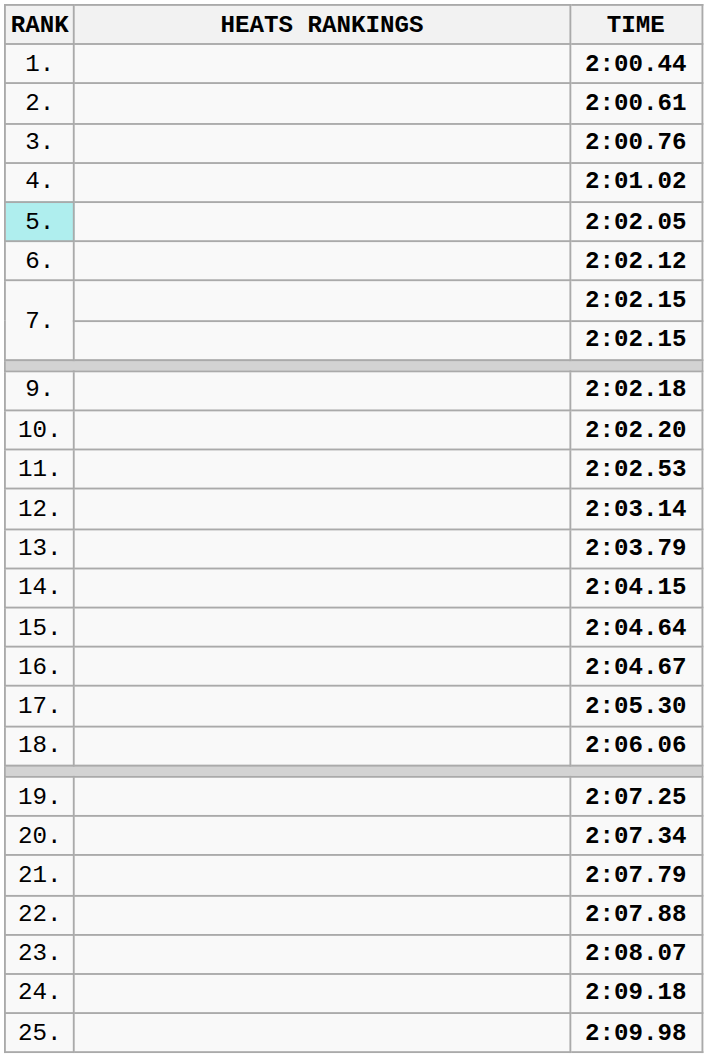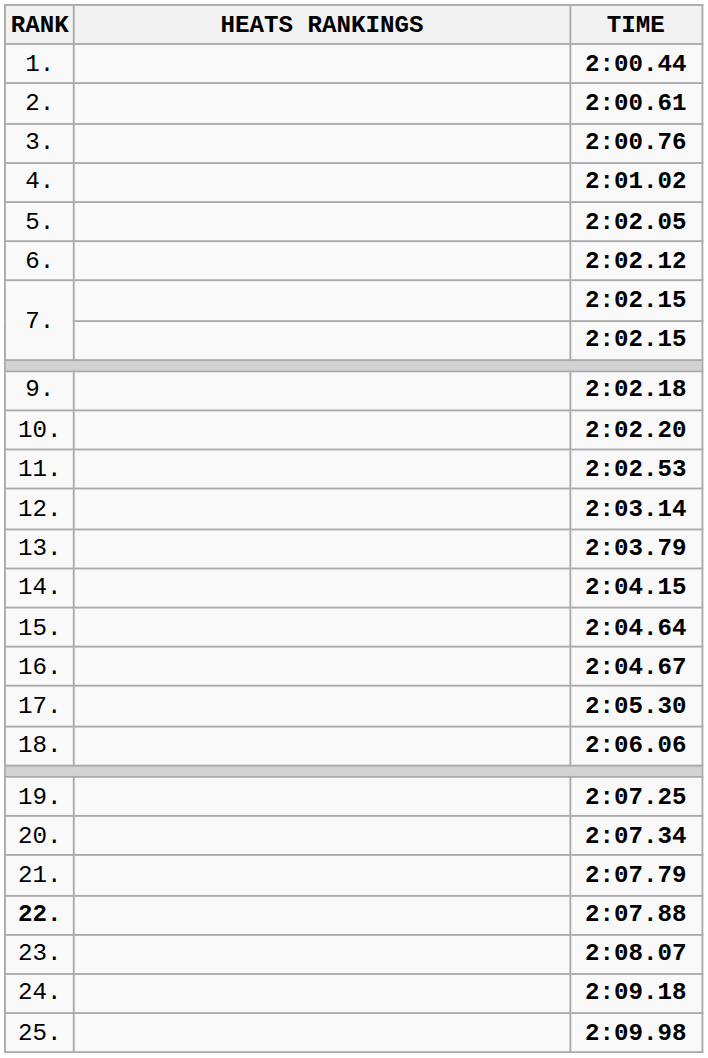(40, 222) paleturquoise background -> (40, 222) no background
(40, 915) normal -> (40, 915) bold
